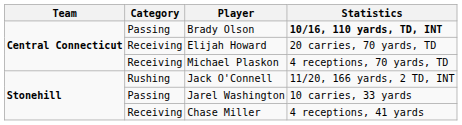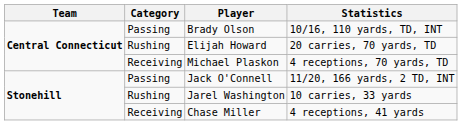(366, 29) bold -> (366, 29) normal
(155, 46) Receiving -> (149, 46) Rushing
(149, 79) Rushing -> (149, 79) Passing
(149, 95) Passing -> (149, 95) Rushing
